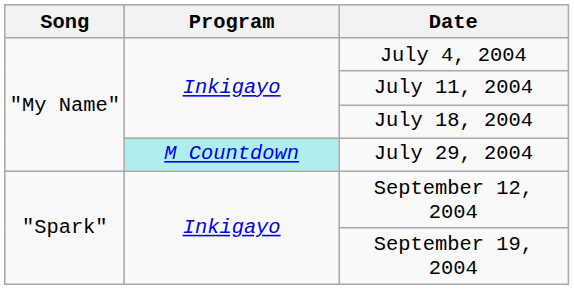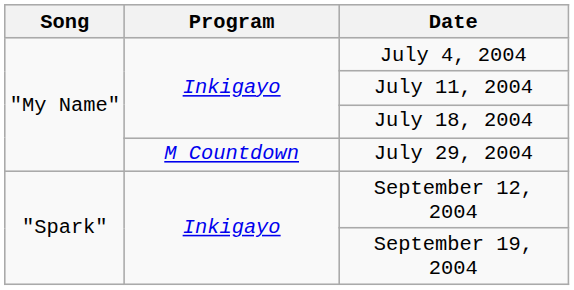(232, 154) paleturquoise background -> (232, 154) no background
